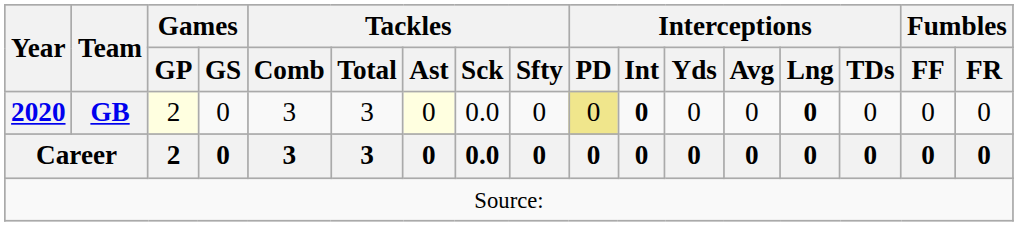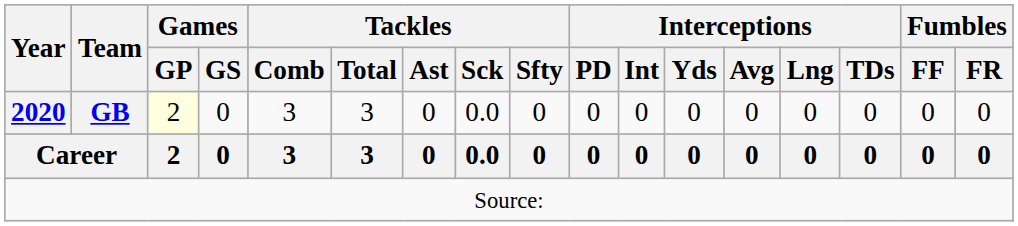(429, 112) lightyellow background -> (429, 112) no background
(594, 112) khaki background -> (594, 112) no background
(642, 112) bold -> (642, 112) normal
(810, 112) bold -> (810, 112) normal
